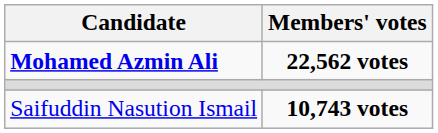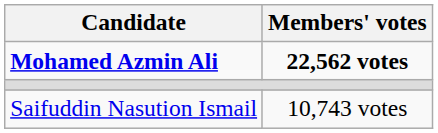(347, 108) bold -> (347, 108) normal
